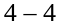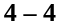(30, 12) normal -> (30, 12) bold
